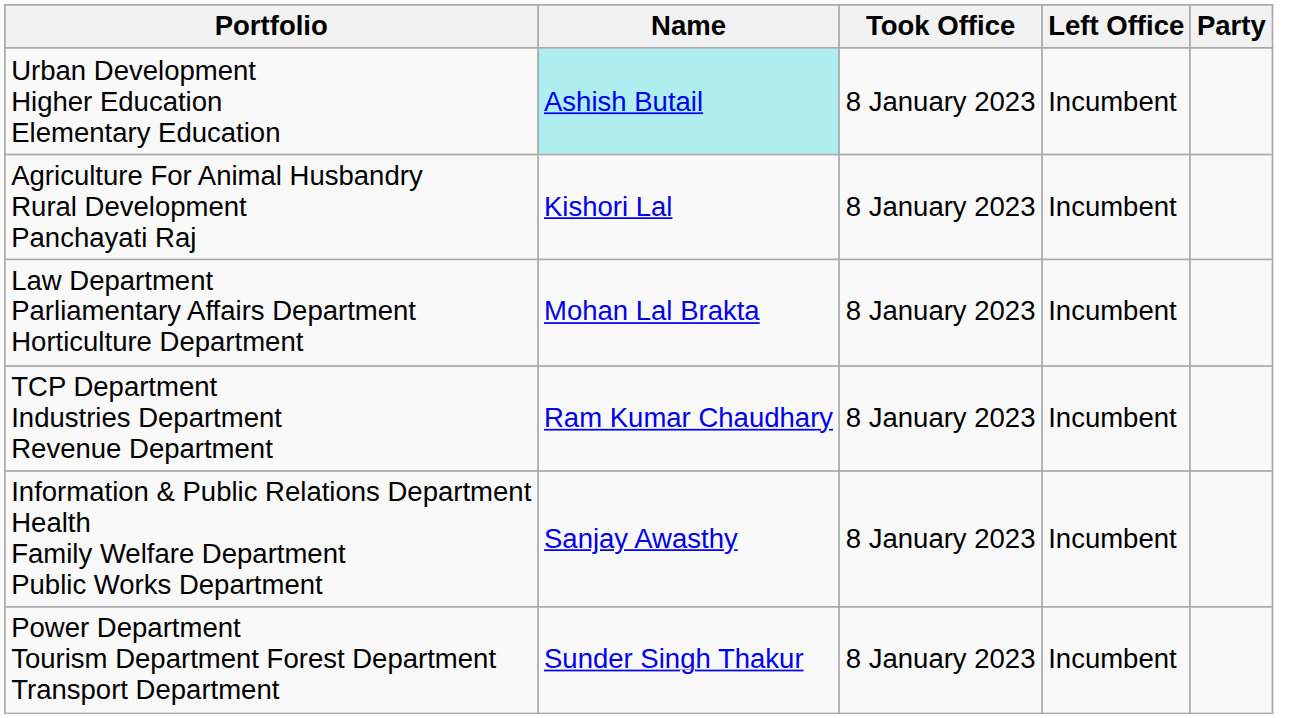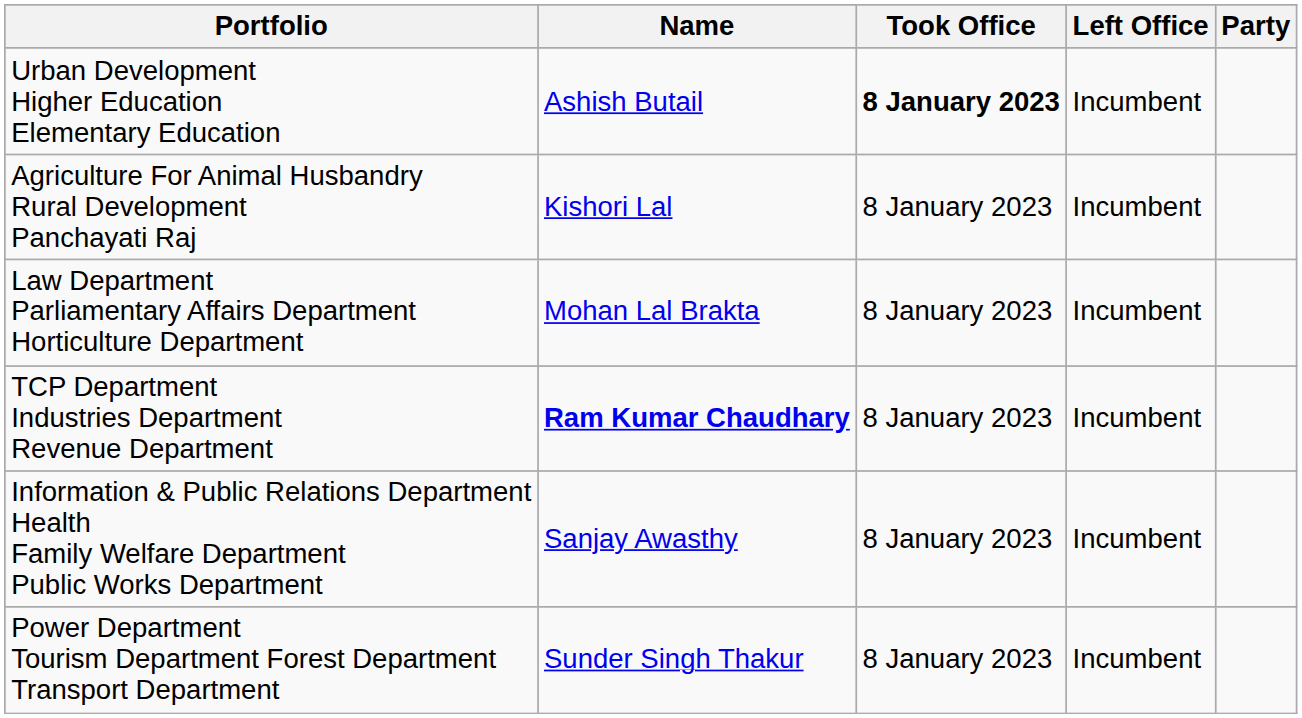(624, 100) paleturquoise background -> (624, 100) no background
(941, 100) normal -> (961, 100) bold
(689, 417) normal -> (697, 417) bold
